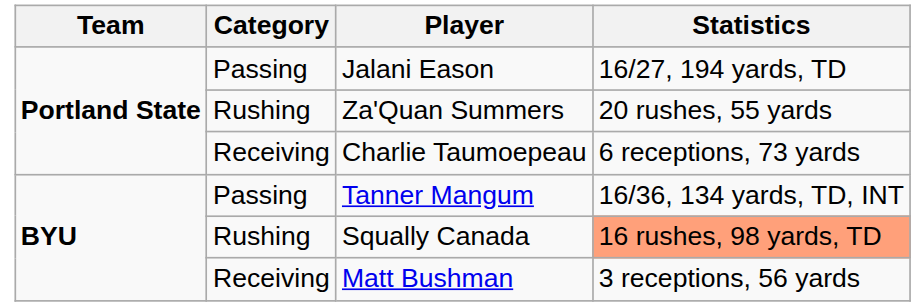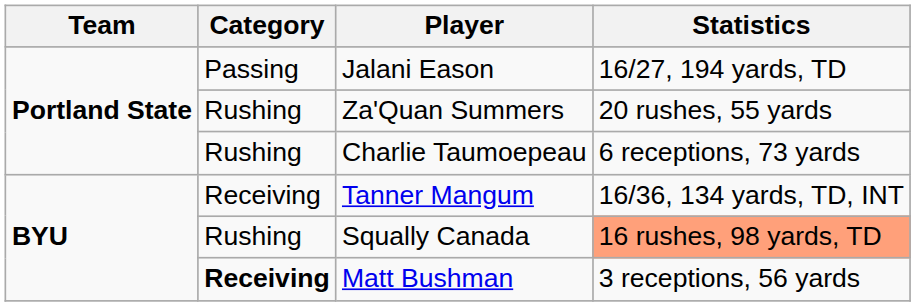(271, 152) Receiving -> (253, 152) Rushing
(260, 194) Passing -> (263, 194) Receiving
(271, 278) normal -> (267, 278) bold
